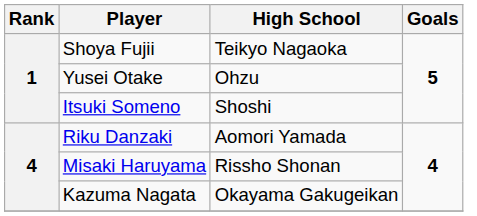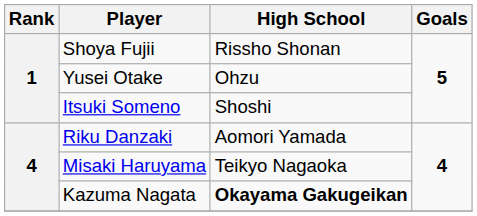(281, 48) Teikyo Nagaoka -> (278, 48) Rissho Shonan
(278, 166) Rissho Shonan -> (281, 166) Teikyo Nagaoka
(307, 195) normal -> (311, 195) bold
